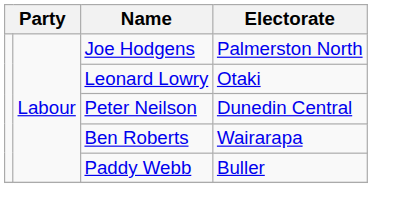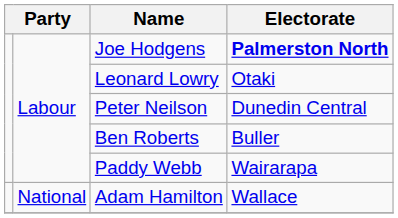(290, 49) normal -> (310, 49) bold
(260, 138) Wairarapa -> (255, 138) Buller
(241, 167) Buller -> (274, 167) Wairarapa
+ row: (159, 197)
